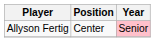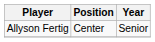(133, 28) pink background -> (133, 28) no background
